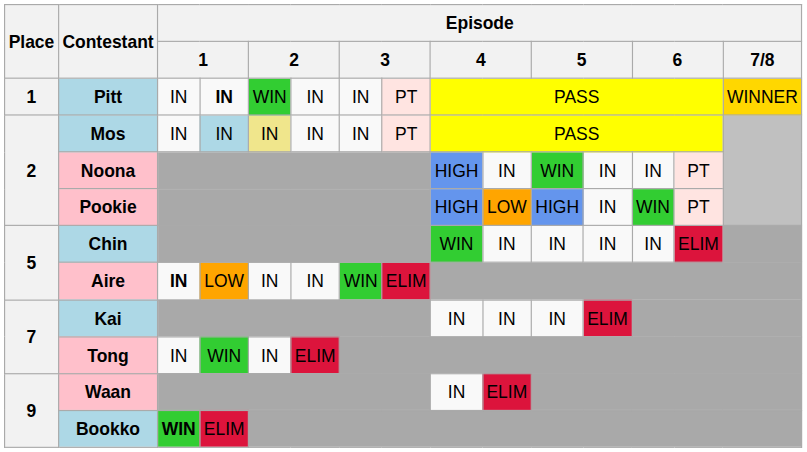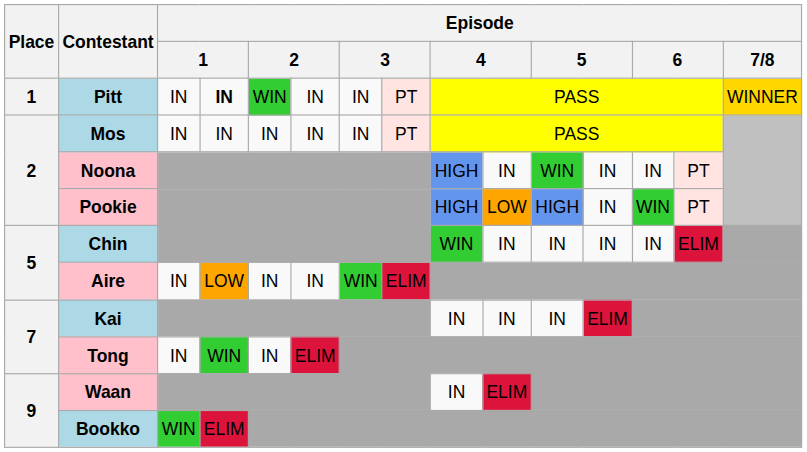(224, 134) lightblue background -> (224, 134) no background
(270, 134) khaki background -> (270, 134) no background
(179, 281) bold -> (179, 281) normal
(179, 429) bold -> (179, 429) normal
